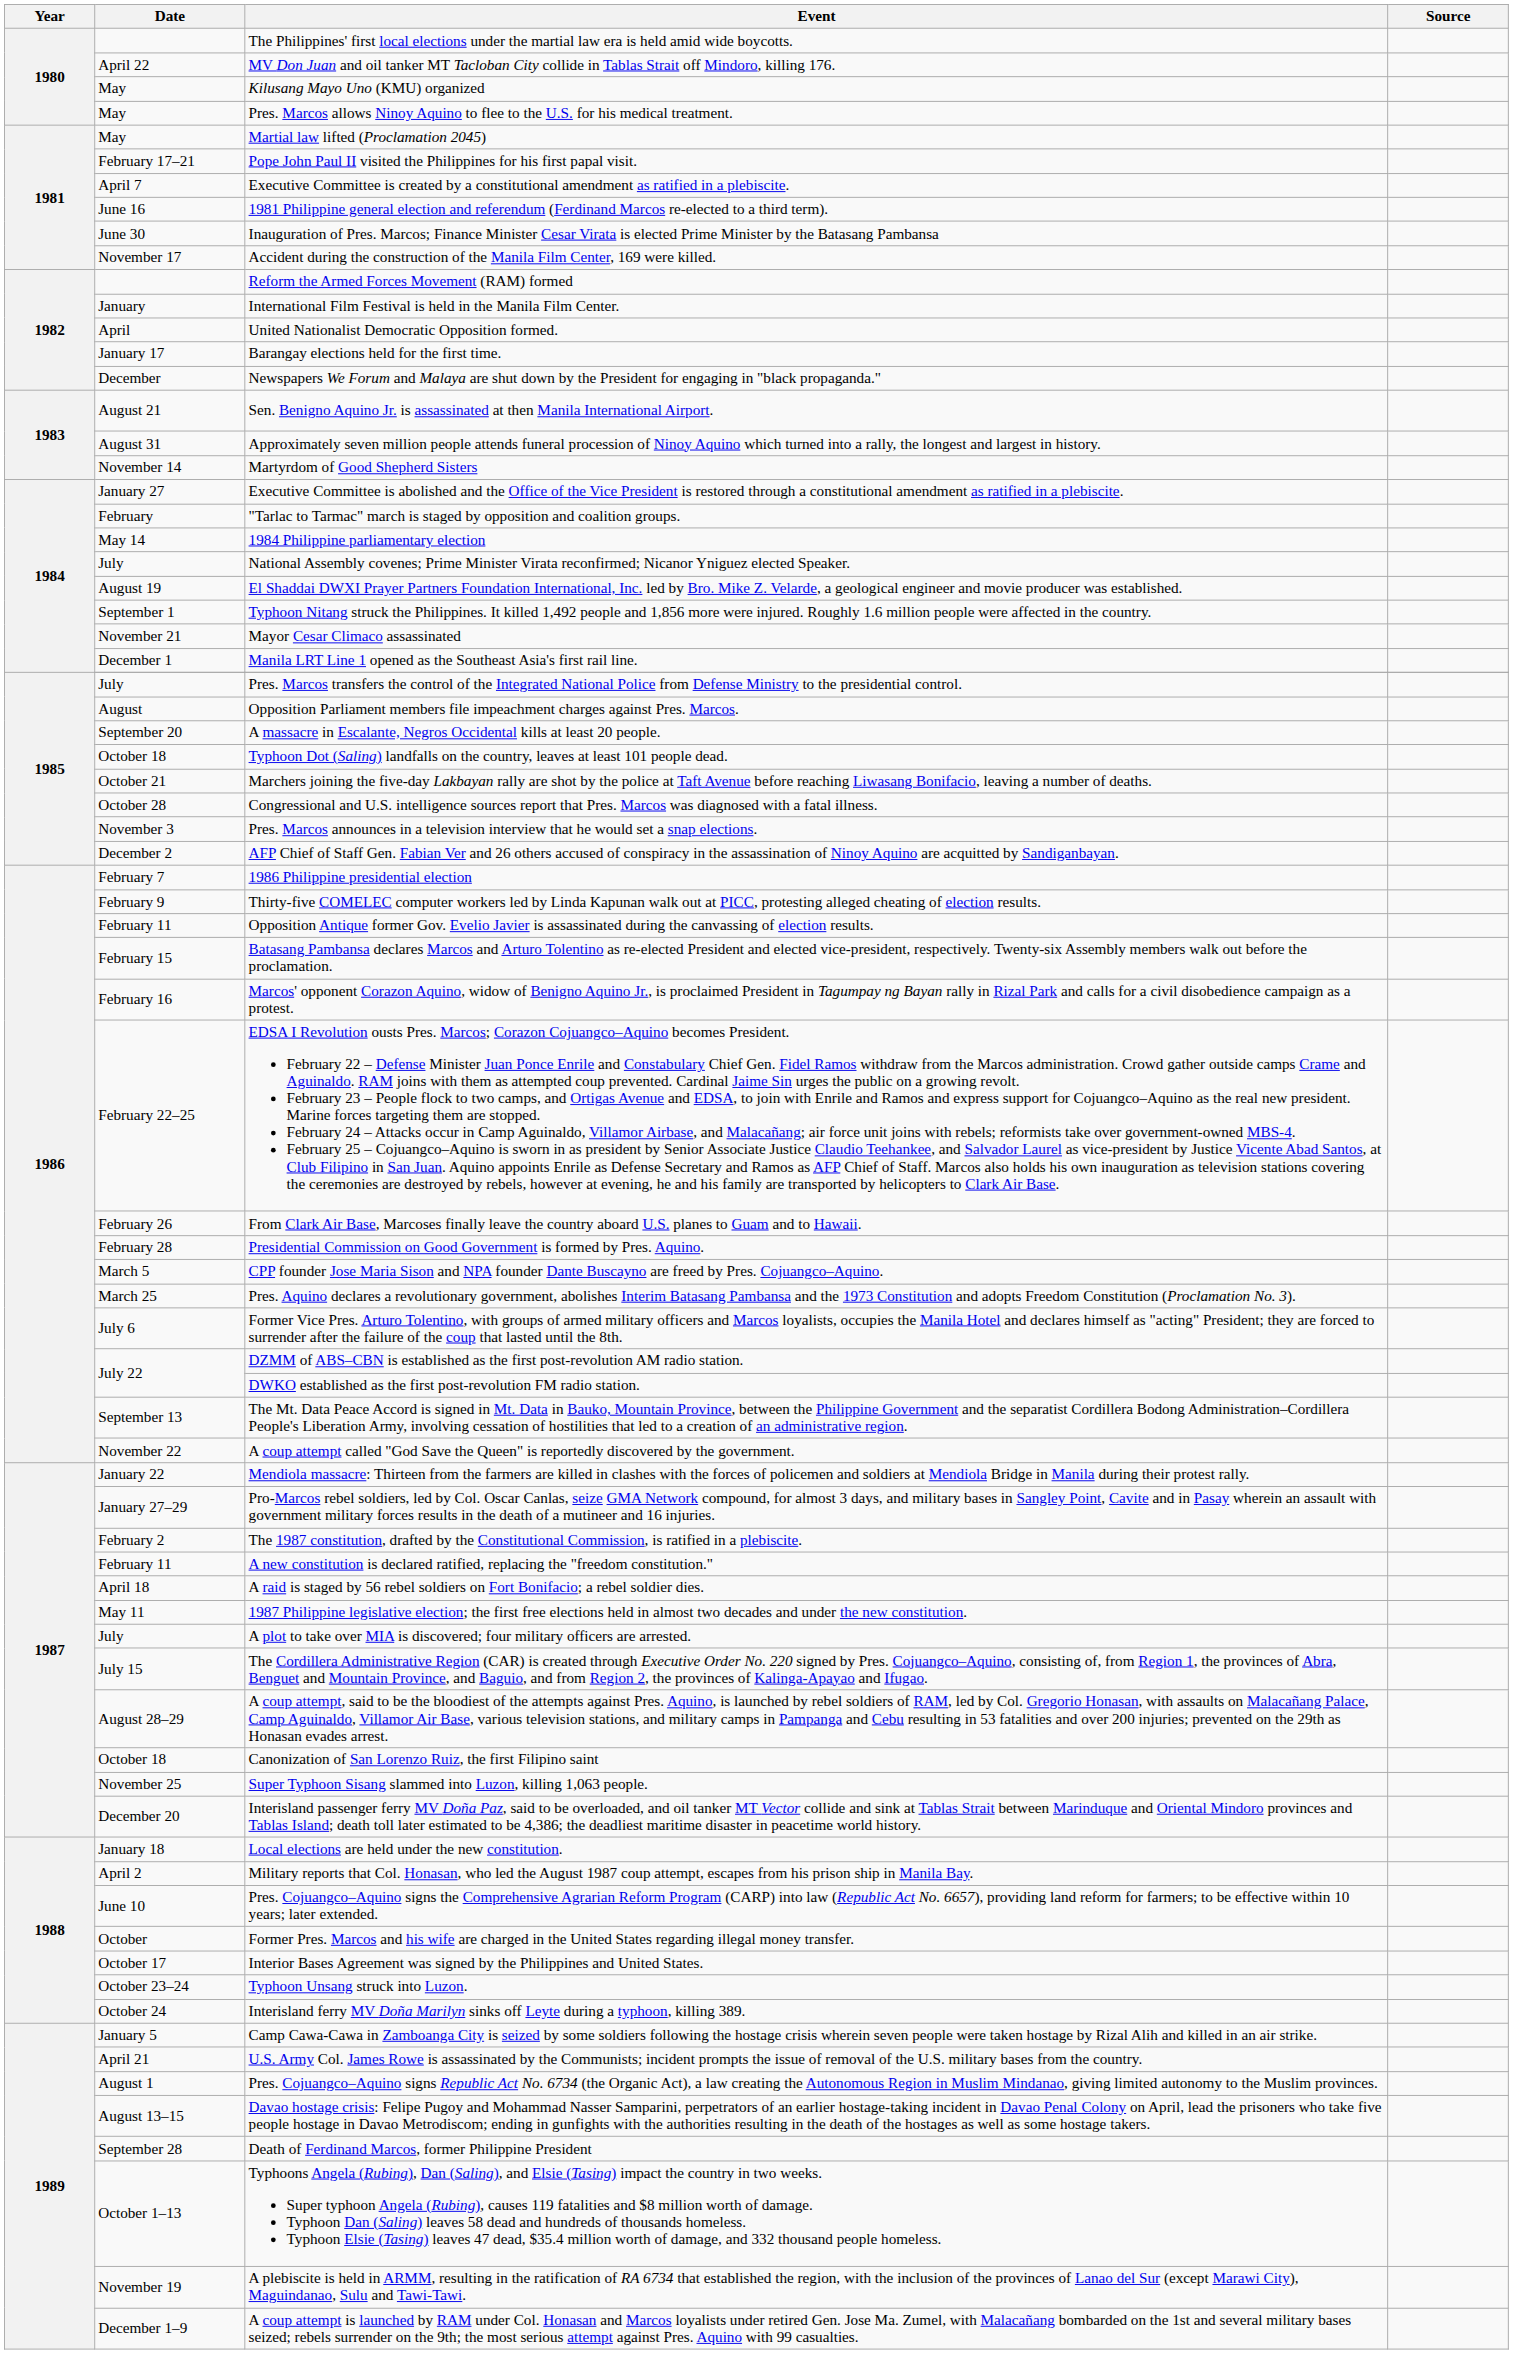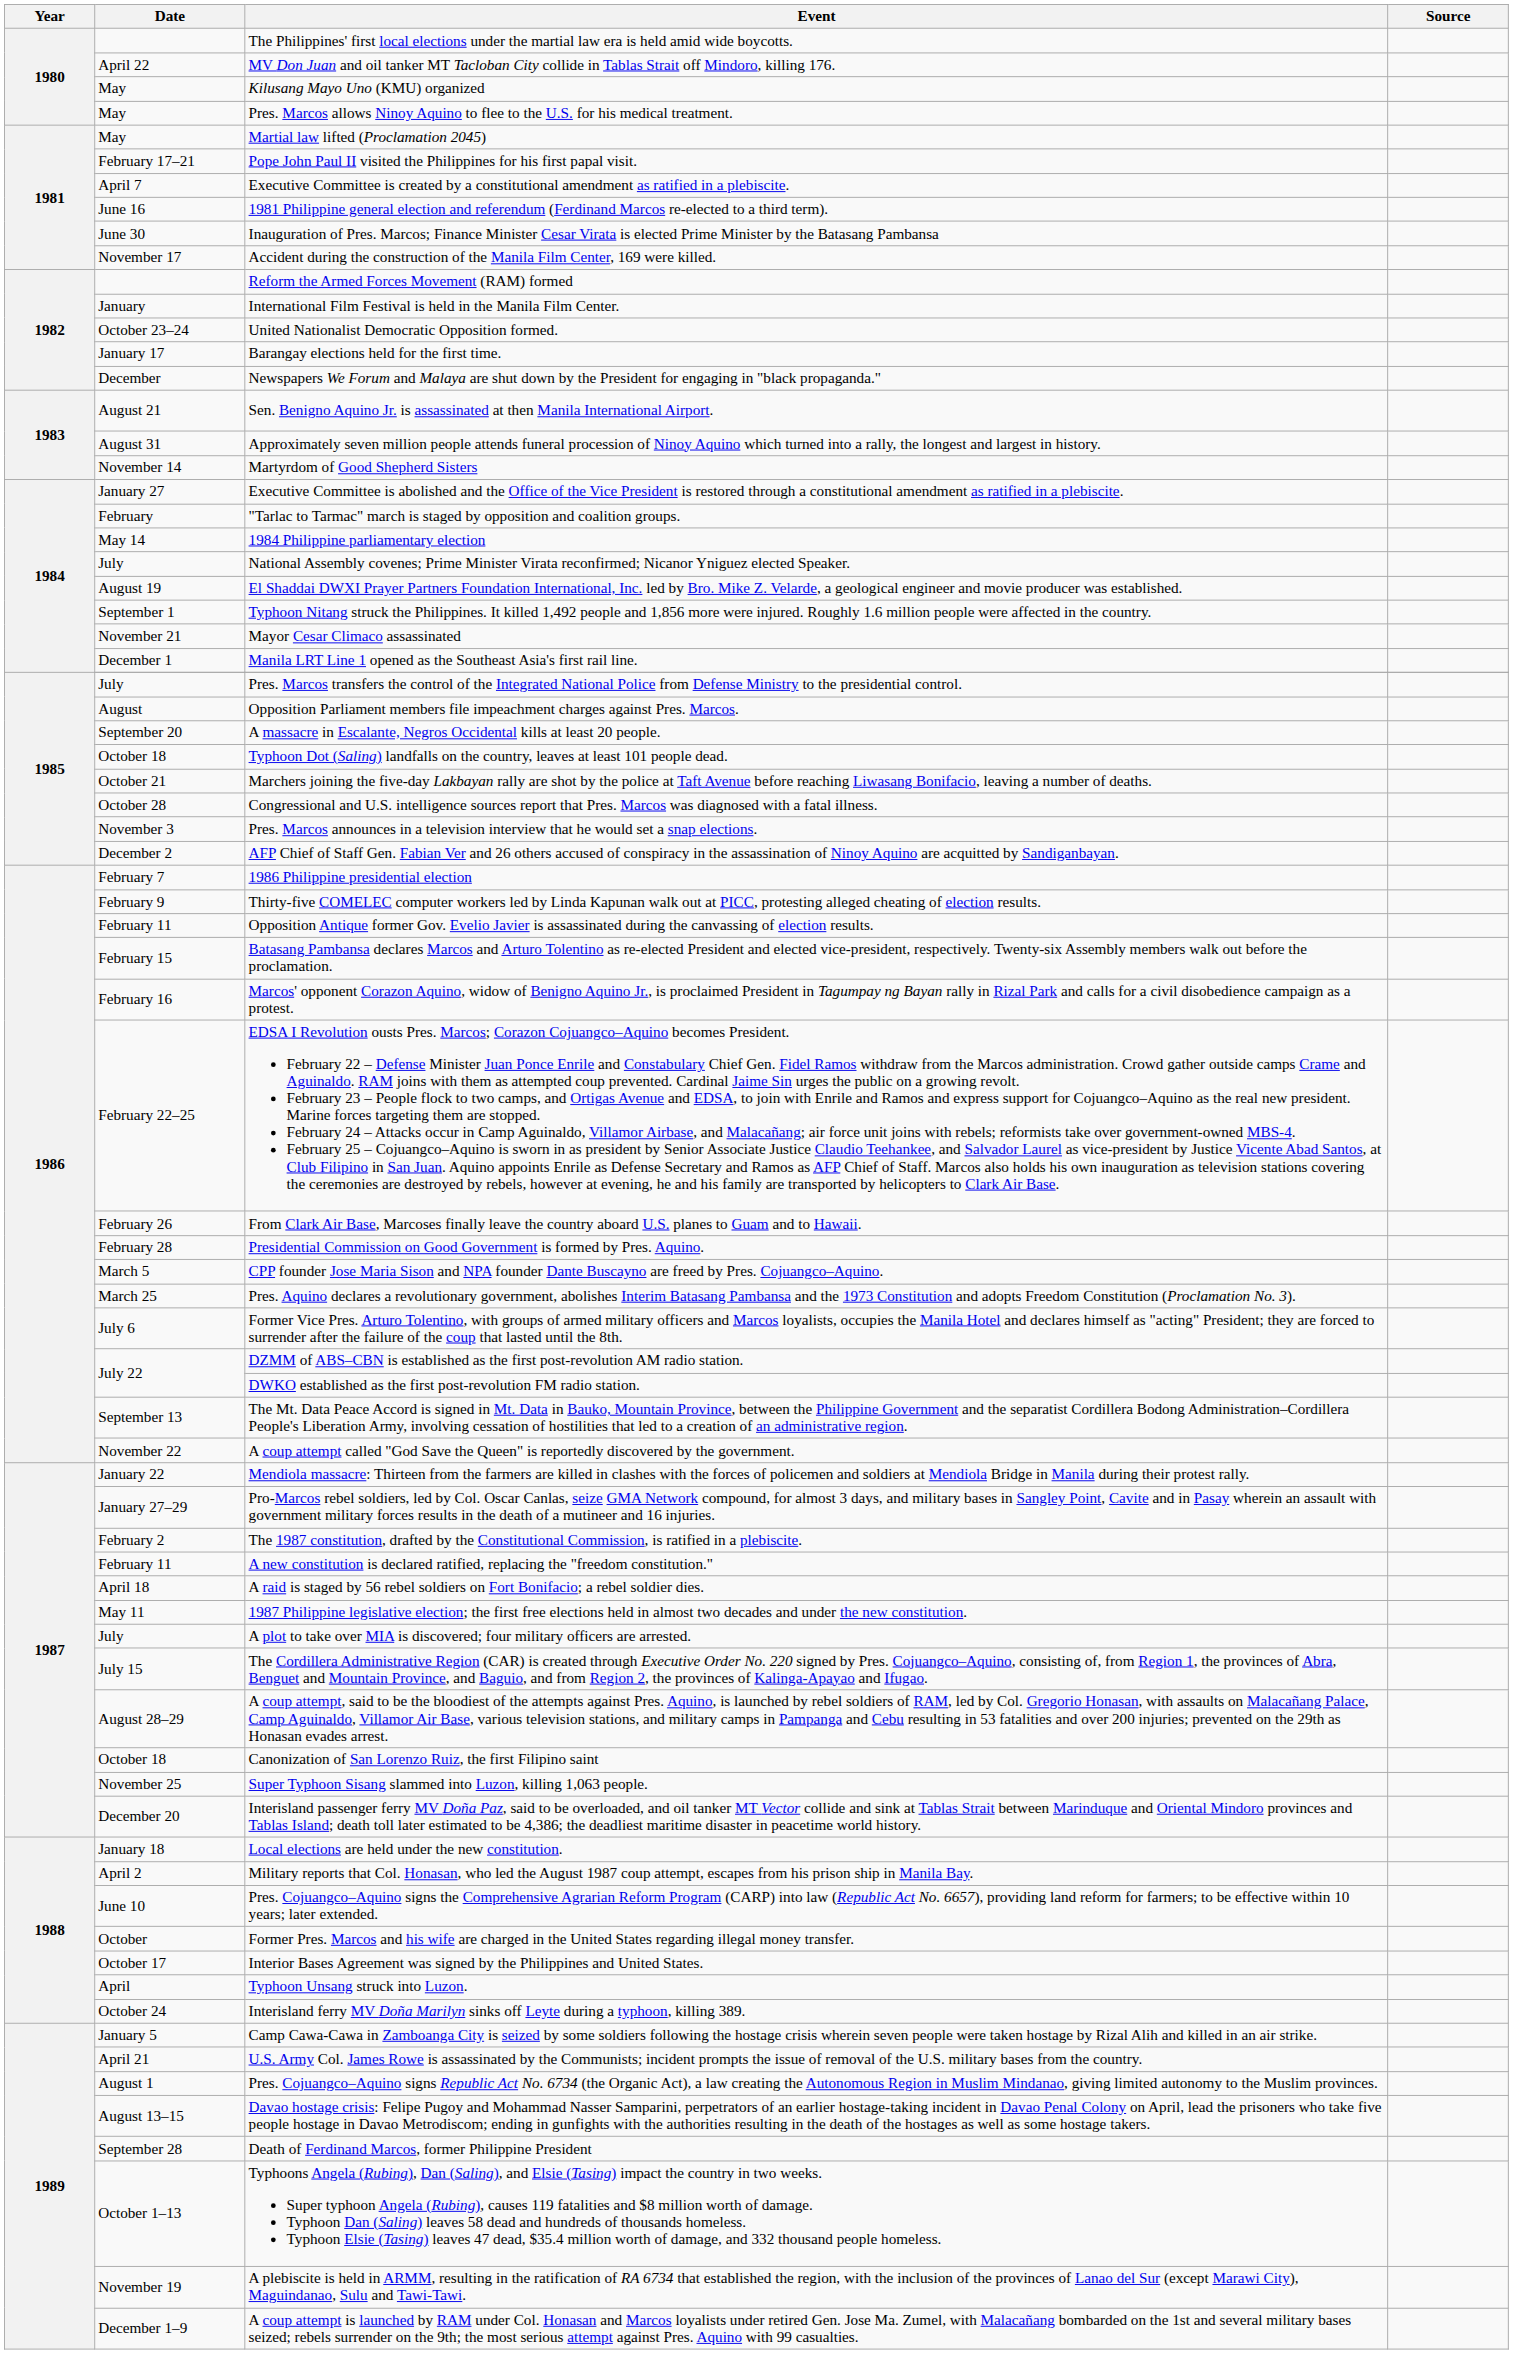(114, 329) April -> (144, 329) October 23–24
(144, 1986) October 23–24 -> (114, 1986) April
